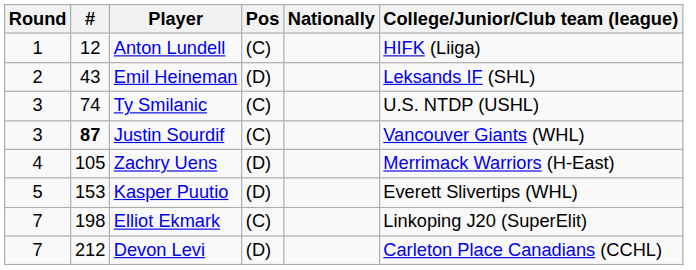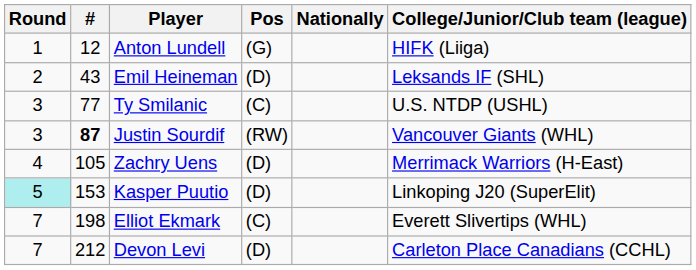(259, 47) (C) -> (259, 47) (G)
(90, 105) 74 -> (90, 105) 77
(259, 134) (C) -> (267, 134) (RW)
(38, 192) no background -> (38, 192) paleturquoise background
(481, 192) Everett Slivertips (WHL) -> (494, 192) Linkoping J20 (SuperElit)
(485, 221) Linkoping J20 (SuperElit) -> (489, 221) Everett Slivertips (WHL)
